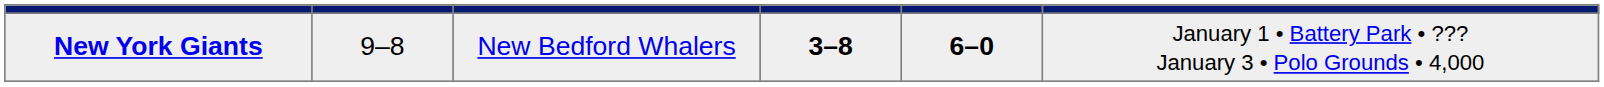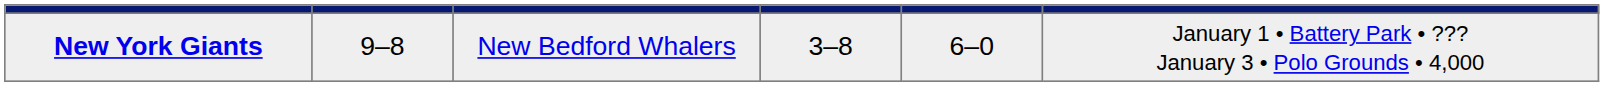(831, 46) bold -> (831, 46) normal
(972, 46) bold -> (972, 46) normal
